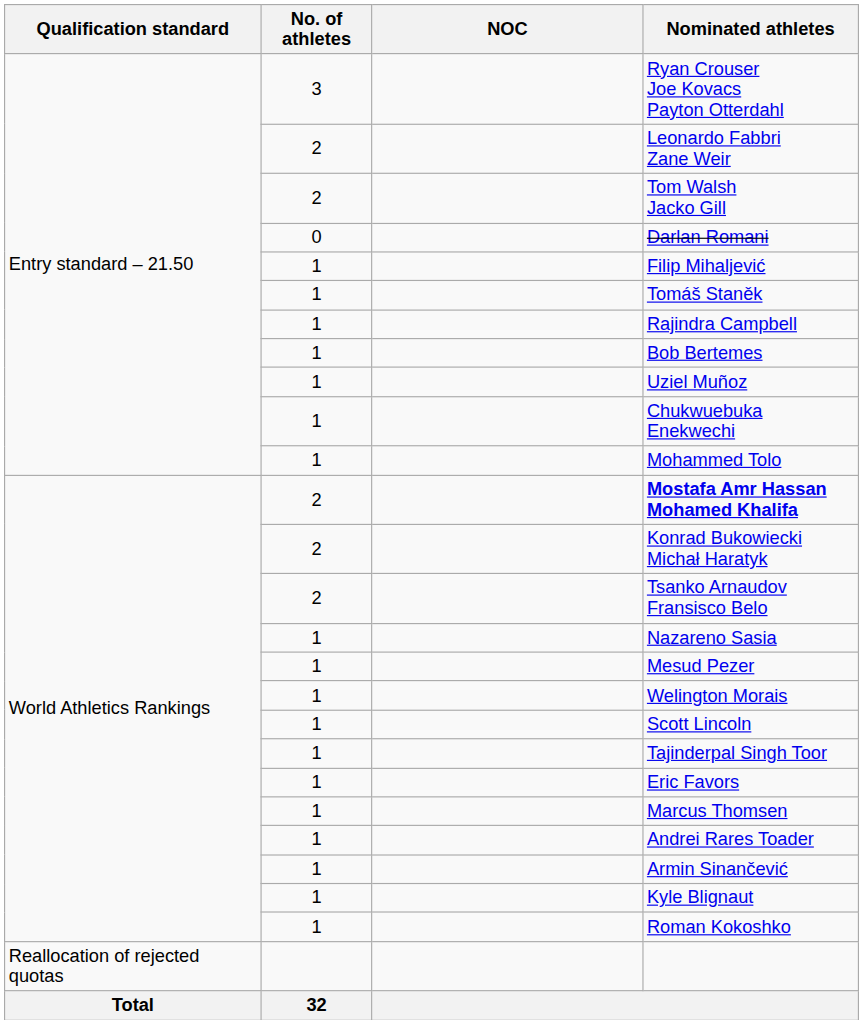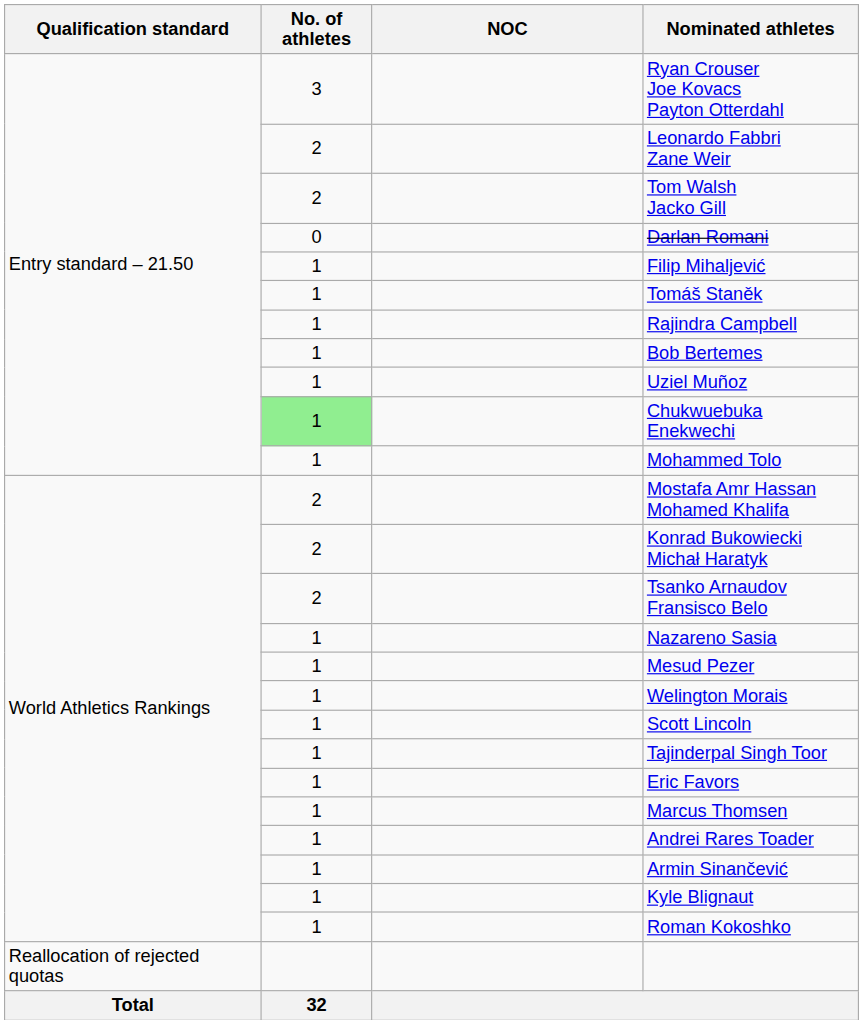(317, 421) no background -> (317, 421) lightgreen background
(737, 499) bold -> (732, 499) normal
